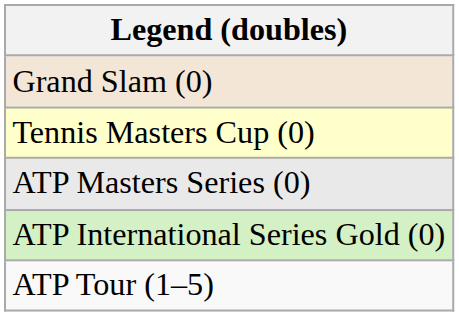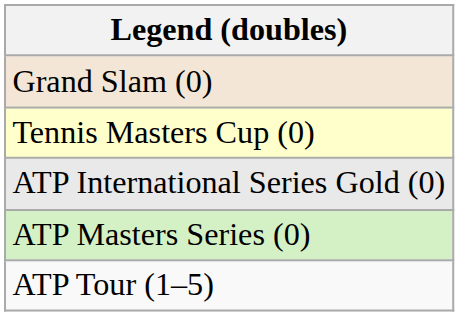(161, 183) ATP Masters Series (0) -> (229, 183) ATP International Series Gold (0)
(229, 234) ATP International Series Gold (0) -> (161, 234) ATP Masters Series (0)
